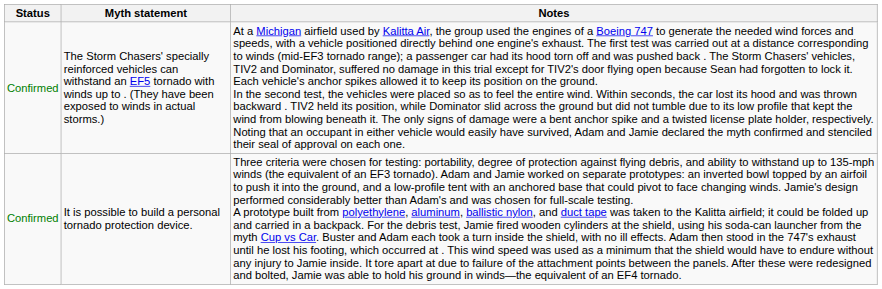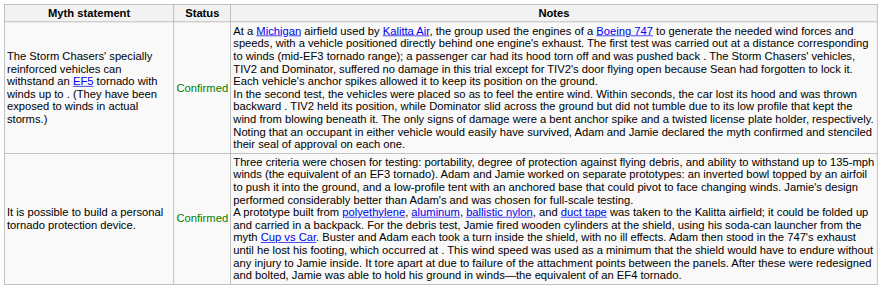columns swapped: (146, 13) <-> (33, 13)
